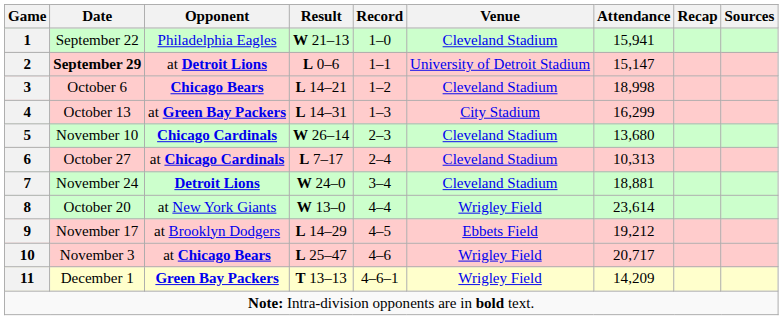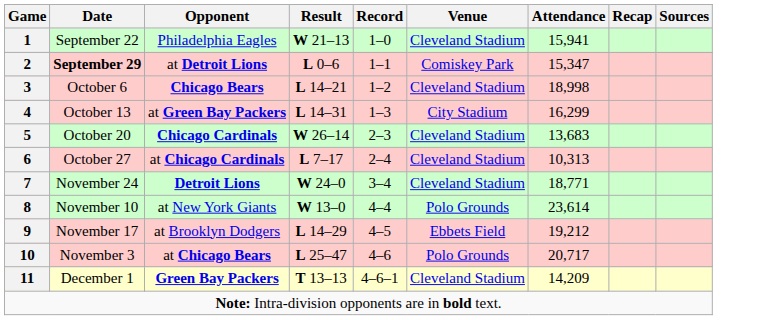(500, 64) University of Detroit Stadium -> (467, 64) Comiskey Park
(634, 64) 15,147 -> (569, 64) 15,347
(97, 135) November 10 -> (97, 135) October 20
(634, 135) 13,680 -> (569, 135) 13,683
(634, 183) 18,881 -> (569, 183) 18,771
(97, 207) October 20 -> (97, 207) November 10
(500, 207) Wrigley Field -> (467, 207) Polo Grounds
(500, 254) Wrigley Field -> (467, 254) Polo Grounds
(500, 278) Wrigley Field -> (467, 278) Cleveland Stadium
